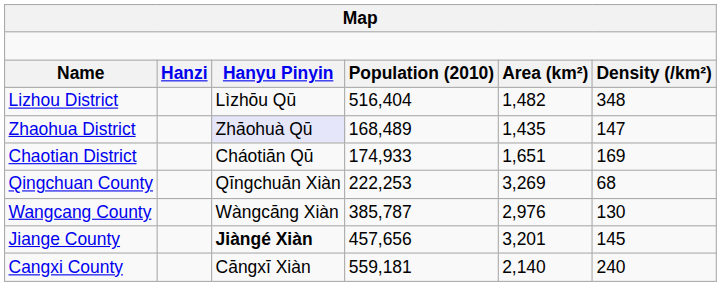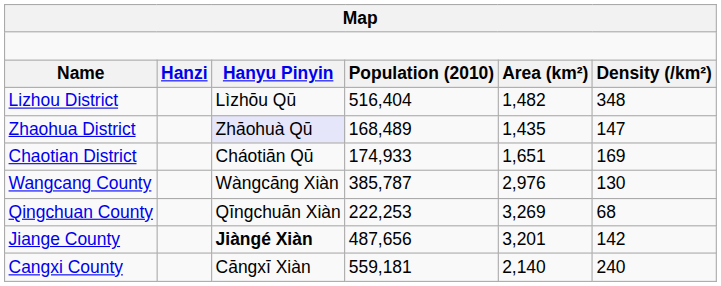rows swapped: (80, 211) <-> (81, 184)
(380, 239) 457,656 -> (380, 239) 487,656
(611, 239) 145 -> (611, 239) 142
